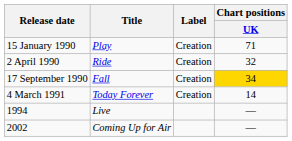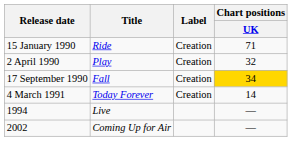(102, 45) Play -> (102, 45) Ride
(102, 62) Ride -> (102, 62) Play
